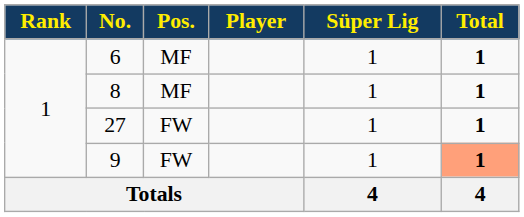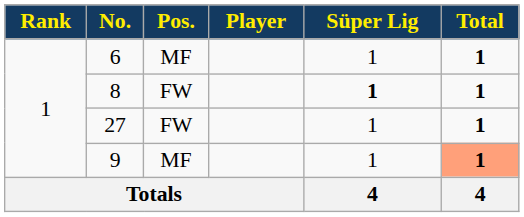(176, 90) MF -> (176, 90) FW
(372, 90) normal -> (372, 90) bold
(176, 159) FW -> (176, 159) MF
